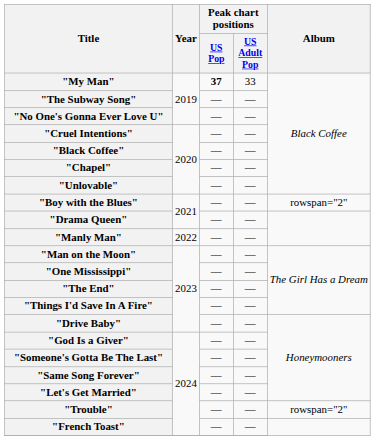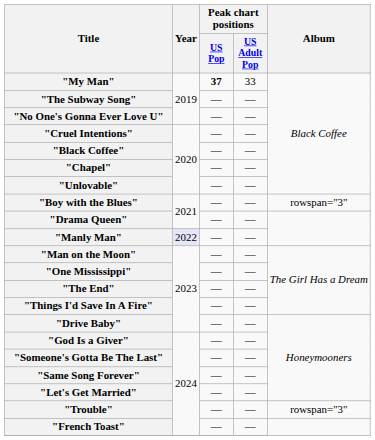(319, 202) rowspan="2" -> (319, 202) rowspan="3"
(186, 237) no background -> (186, 237) lavender background
(319, 409) rowspan="2" -> (319, 409) rowspan="3"
